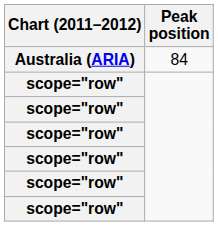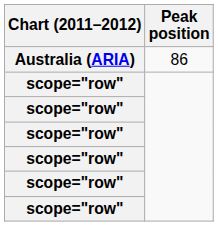(179, 59) 84 -> (179, 59) 86
